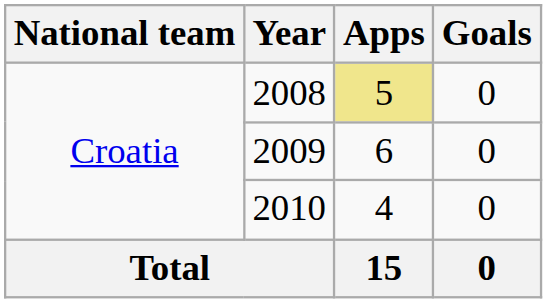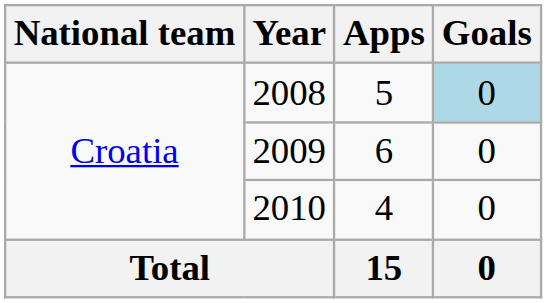(384, 92) khaki background -> (384, 92) no background
(487, 92) no background -> (487, 92) lightblue background
